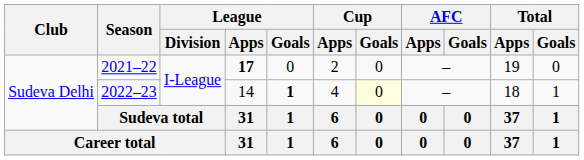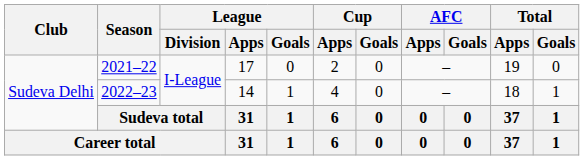(246, 67) bold -> (246, 67) normal
(290, 92) bold -> (290, 92) normal
(379, 92) lightyellow background -> (379, 92) no background
